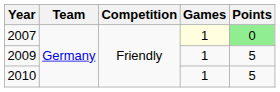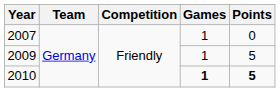(205, 35) lightyellow background -> (205, 35) no background
(252, 35) lightgreen background -> (252, 35) no background
(205, 76) normal -> (205, 76) bold
(252, 76) normal -> (252, 76) bold
